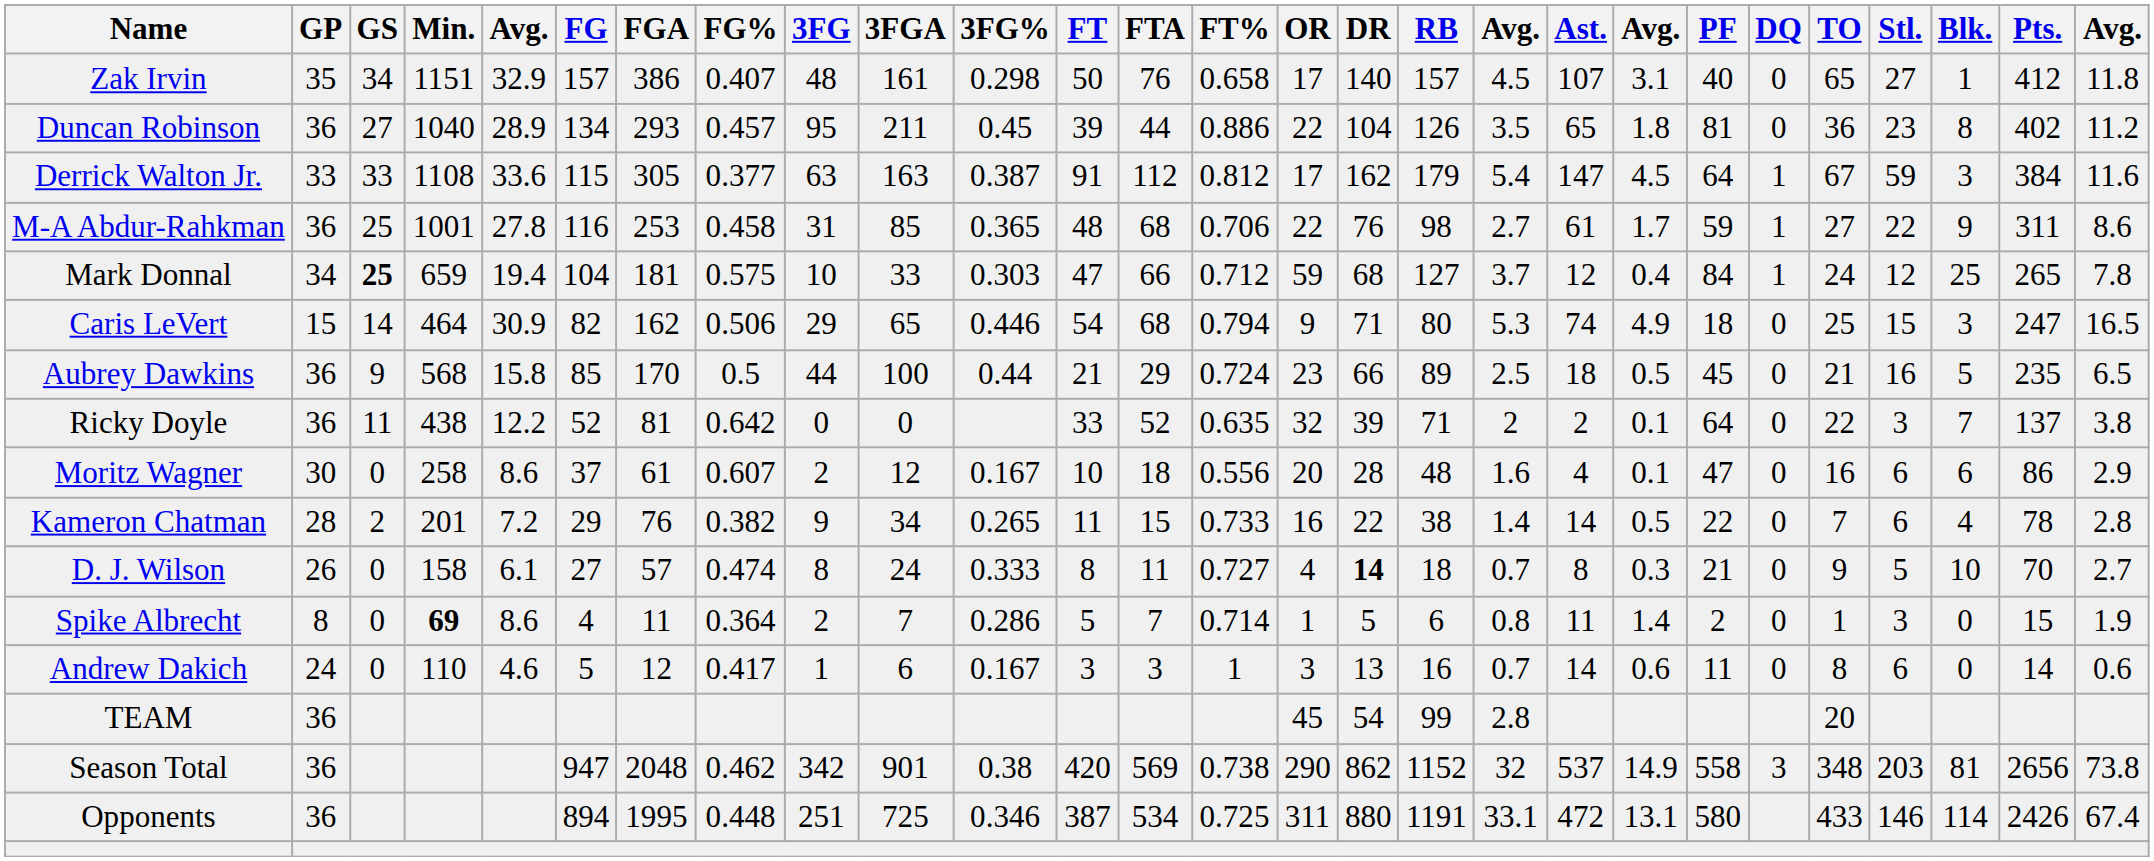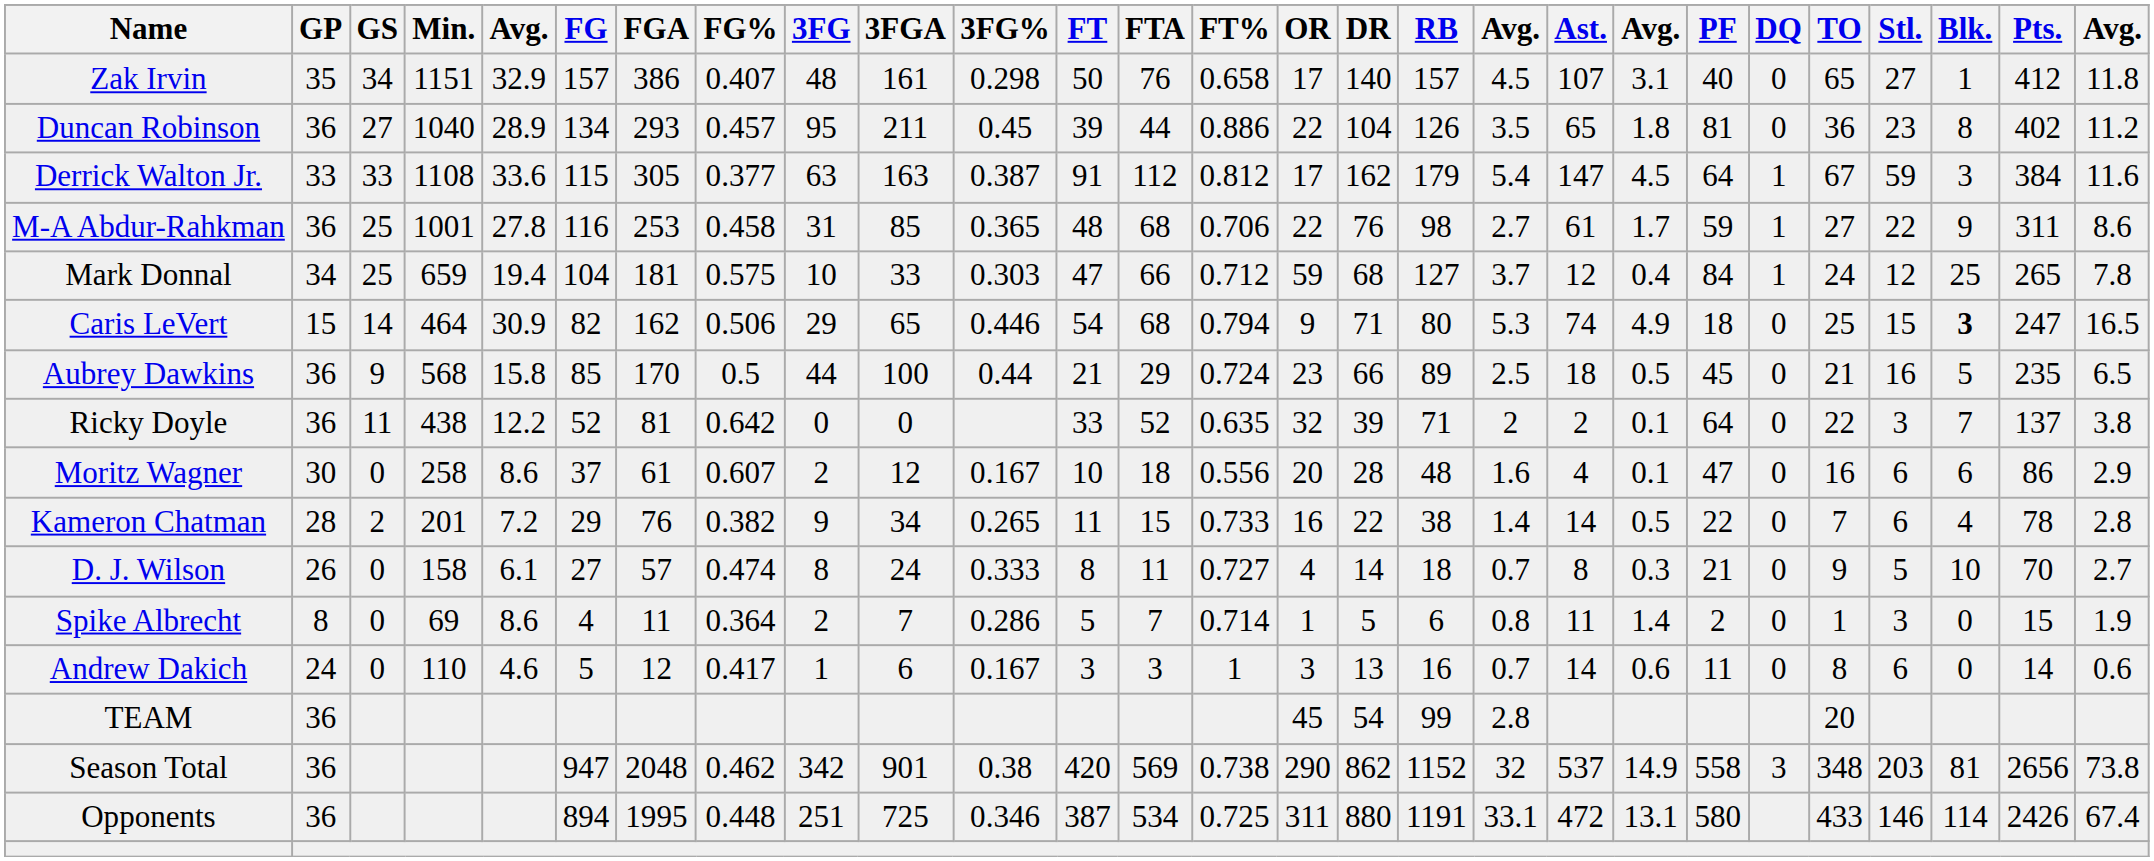(377, 275) bold -> (377, 275) normal
(1965, 324) normal -> (1965, 324) bold
(1368, 570) bold -> (1368, 570) normal
(444, 619) bold -> (444, 619) normal
